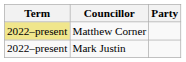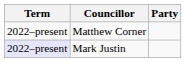(37, 31) khaki background -> (37, 31) no background
(37, 48) no background -> (37, 48) lavender background
